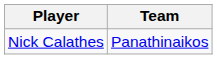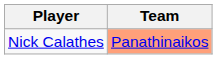(160, 41) no background -> (160, 41) lightsalmon background
